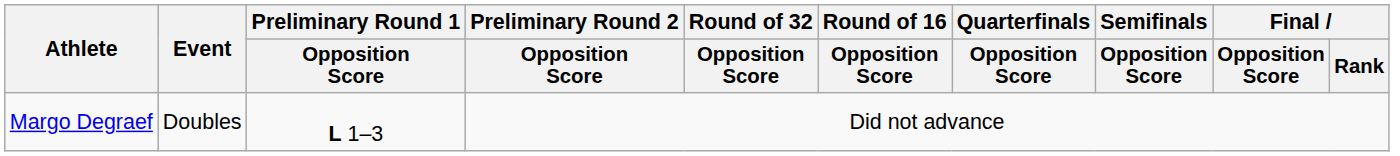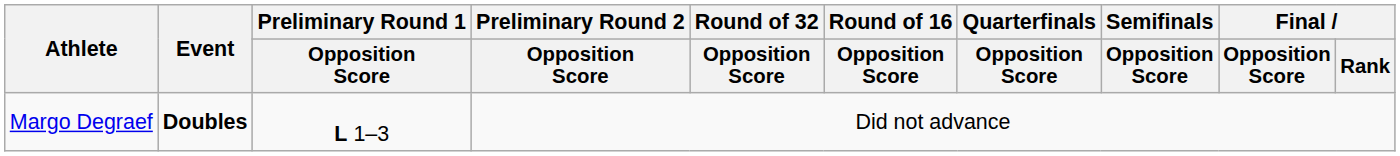(202, 122) normal -> (205, 122) bold
